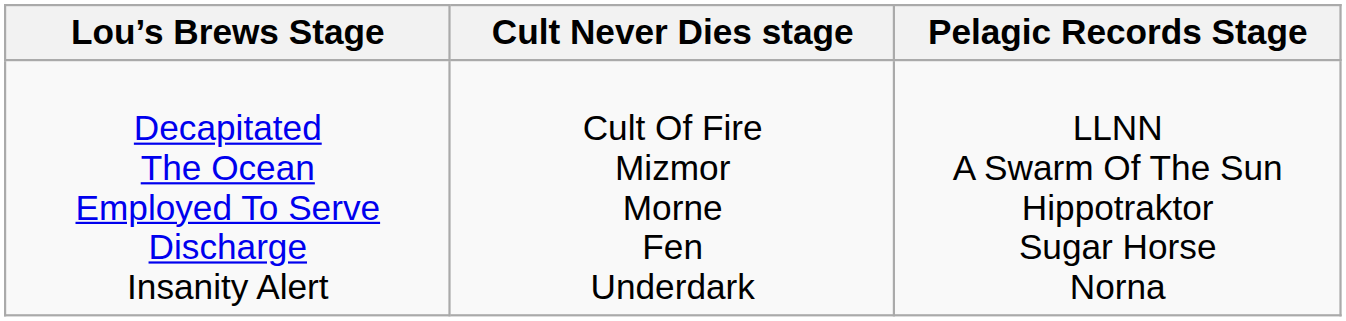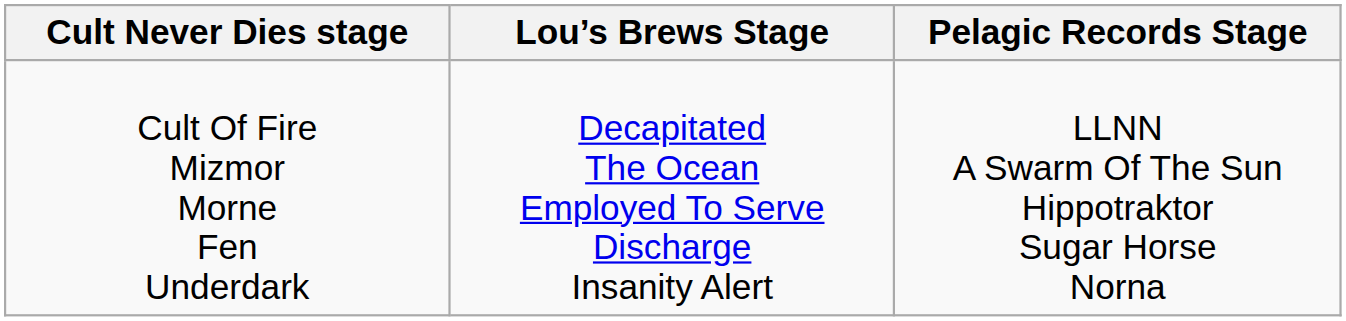columns swapped: (228, 32) <-> (673, 32)
